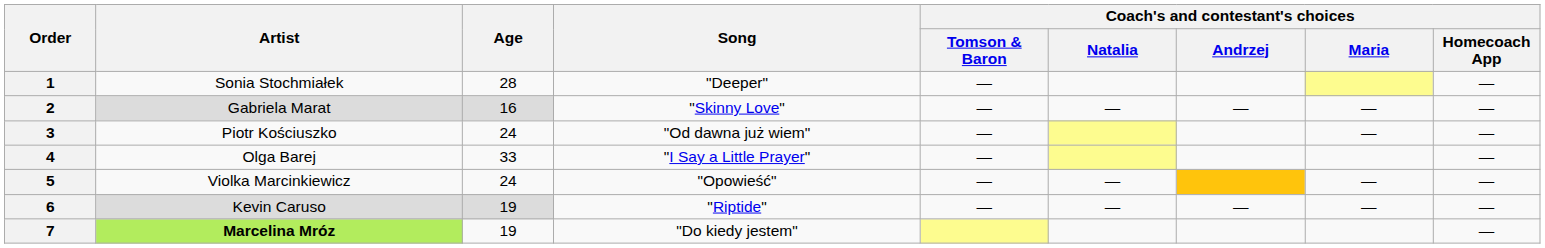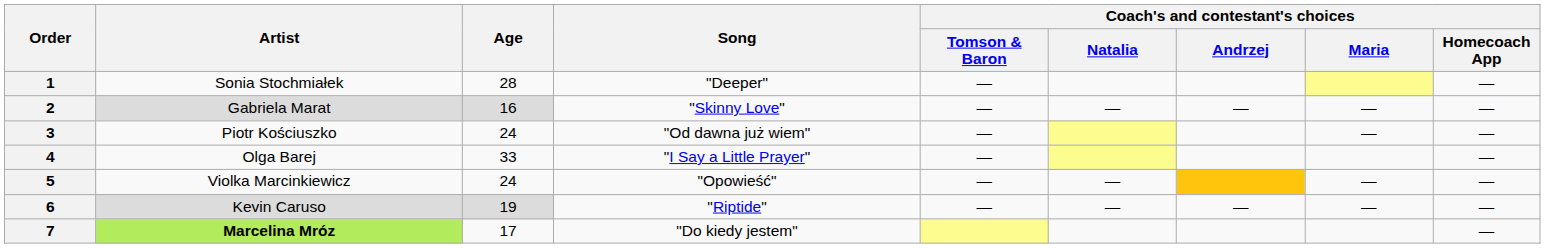(508, 231) 19 -> (508, 231) 17
